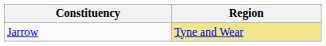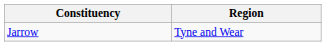(209, 31) khaki background -> (209, 31) no background
